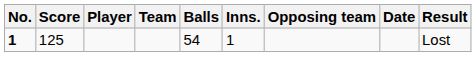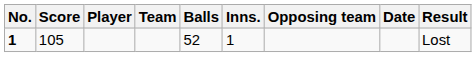(51, 40) 125 -> (51, 40) 105
(192, 40) 54 -> (192, 40) 52
